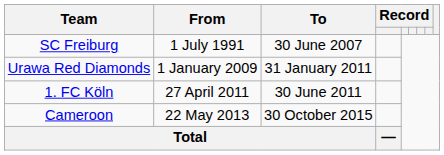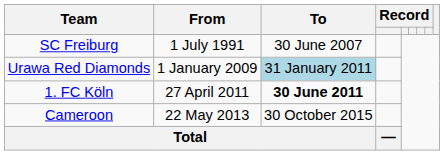(318, 68) no background -> (318, 68) lightblue background
(318, 92) normal -> (318, 92) bold
